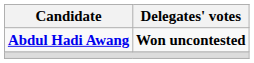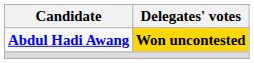(191, 39) no background -> (191, 39) gold background
